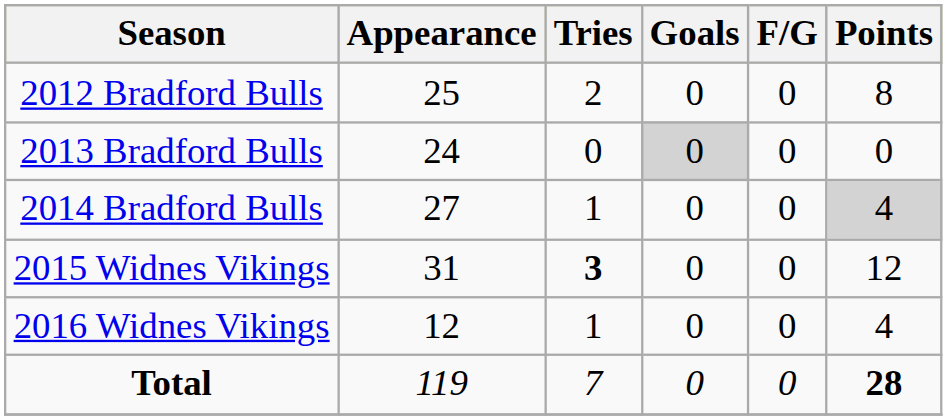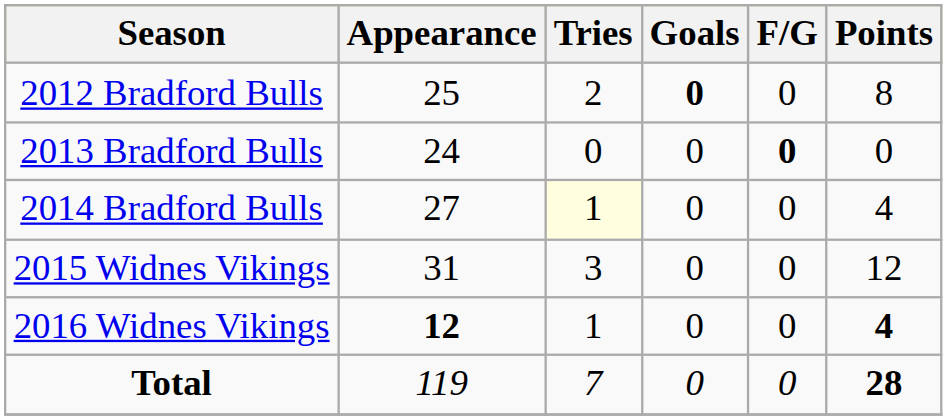(695, 92) normal -> (695, 92) bold
(695, 150) lightgrey background -> (695, 150) no background
(787, 150) normal -> (787, 150) bold
(593, 208) no background -> (593, 208) lightyellow background
(884, 208) lightgrey background -> (884, 208) no background
(593, 267) bold -> (593, 267) normal
(442, 325) normal -> (442, 325) bold
(884, 325) normal -> (884, 325) bold
